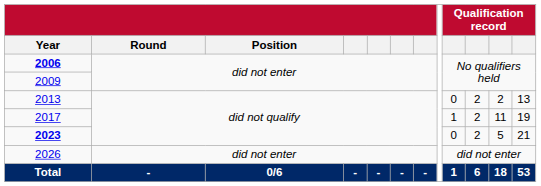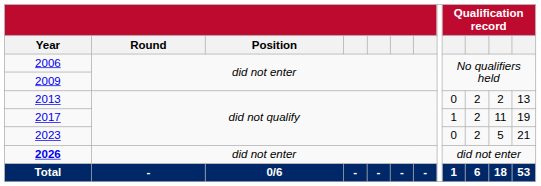(48, 63) bold -> (48, 63) normal
(48, 136) bold -> (48, 136) normal
(48, 154) normal -> (48, 154) bold
